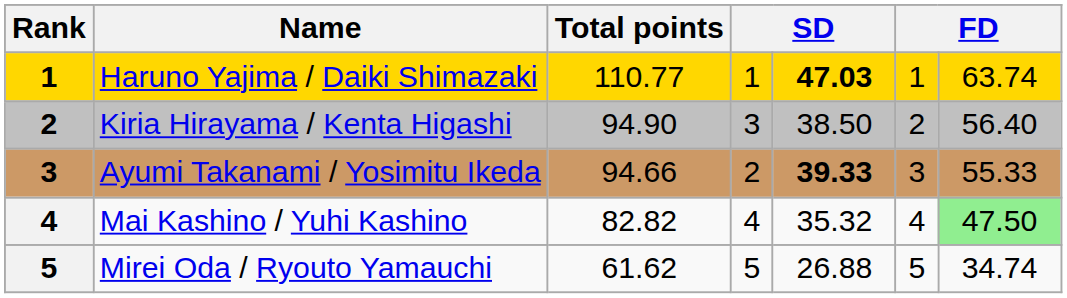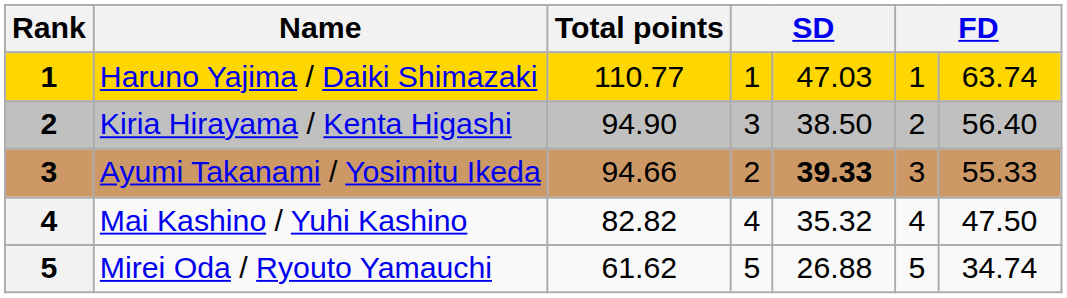(834, 76) bold -> (834, 76) normal
(1000, 220) lightgreen background -> (1000, 220) no background
